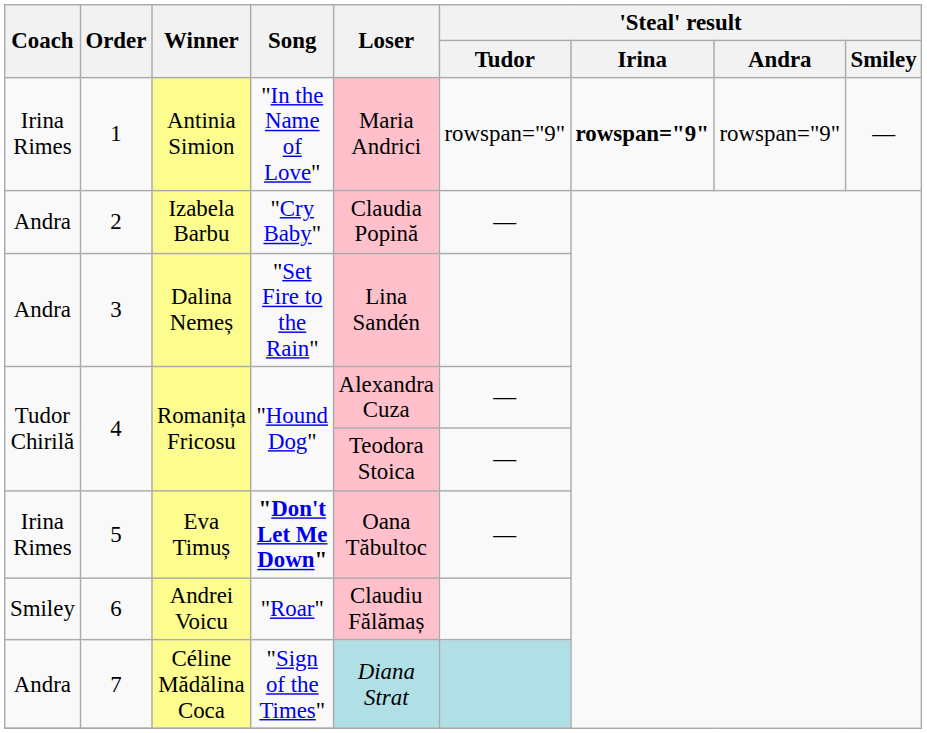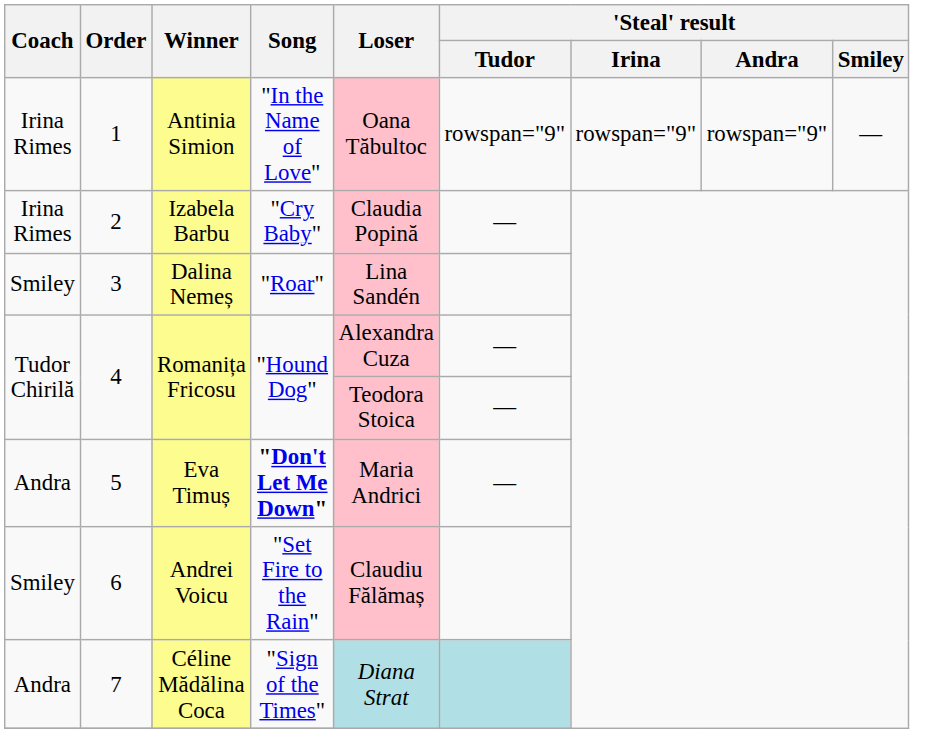(386, 133) Maria Andrici -> (386, 133) Oana Tăbultoc
(642, 133) bold -> (636, 133) normal
(42, 221) Andra -> (42, 221) Irina Rimes
(42, 309) Andra -> (42, 283) Smiley
(292, 309) "Set Fire to the Rain" -> (292, 283) "Roar"
(42, 534) Irina Rimes -> (42, 482) Andra
(386, 534) Oana Tăbultoc -> (386, 482) Maria Andrici
(292, 608) "Roar" -> (292, 583) "Set Fire to the Rain"
